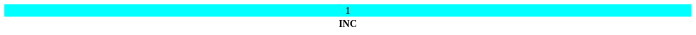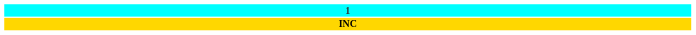(348, 24) no background -> (348, 24) gold background
